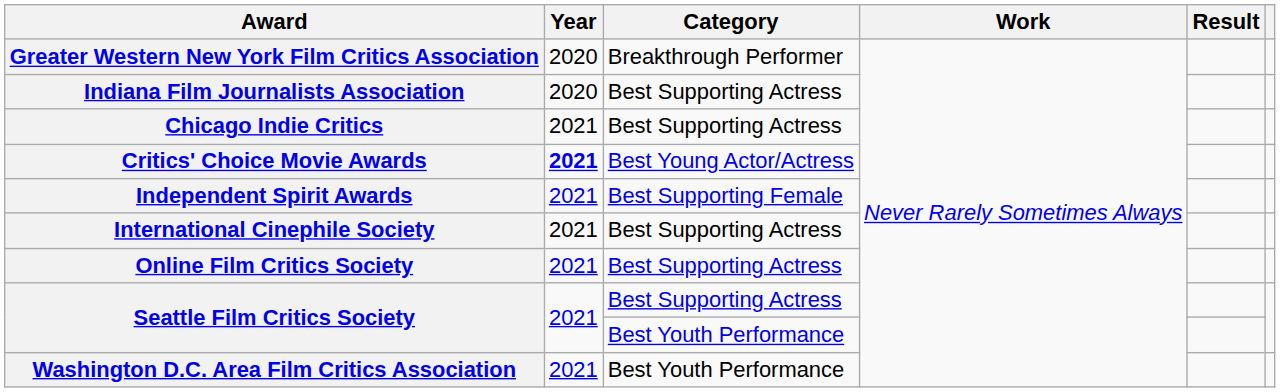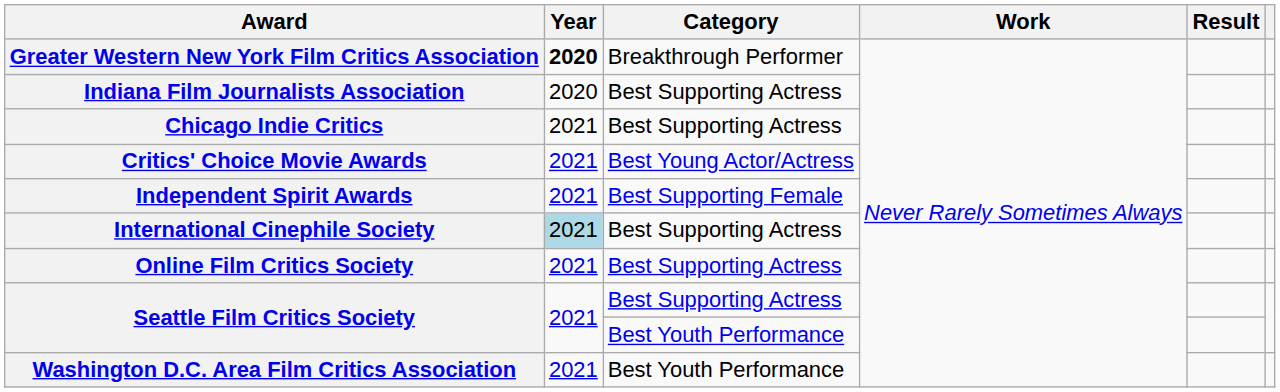(573, 56) normal -> (573, 56) bold
(573, 160) bold -> (573, 160) normal
(573, 230) no background -> (573, 230) lightblue background
